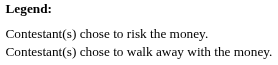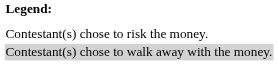(139, 52) no background -> (139, 52) lightgrey background
